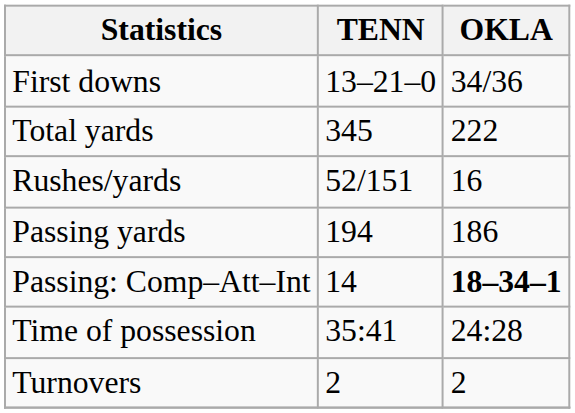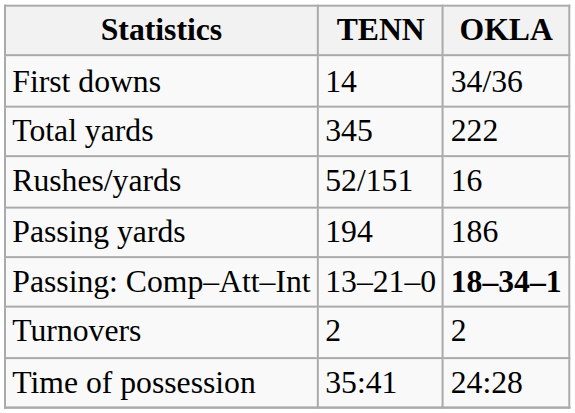(381, 80) 13–21–0 -> (341, 80) 14
(341, 281) 14 -> (381, 281) 13–21–0
rows swapped: (77, 381) <-> (134, 331)
